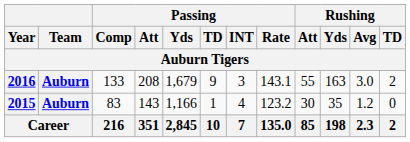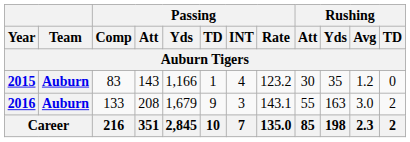rows swapped: (22, 103) <-> (22, 81)
